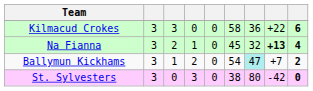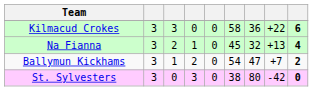(276, 45) bold -> (276, 45) normal
(255, 61) paleturquoise background -> (255, 61) no background
